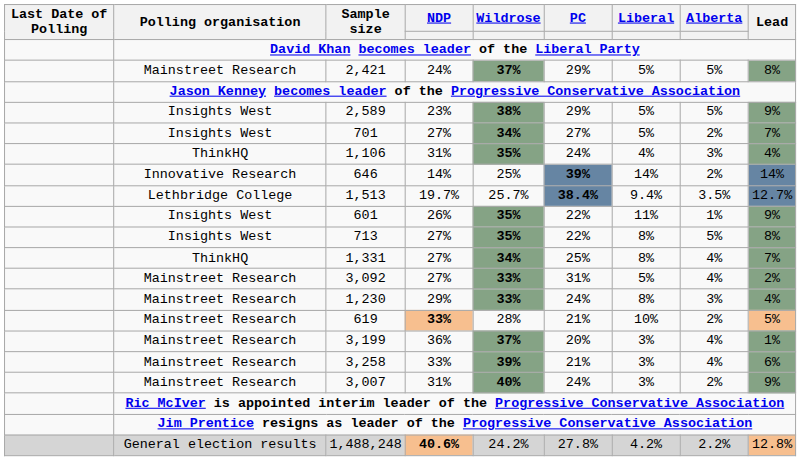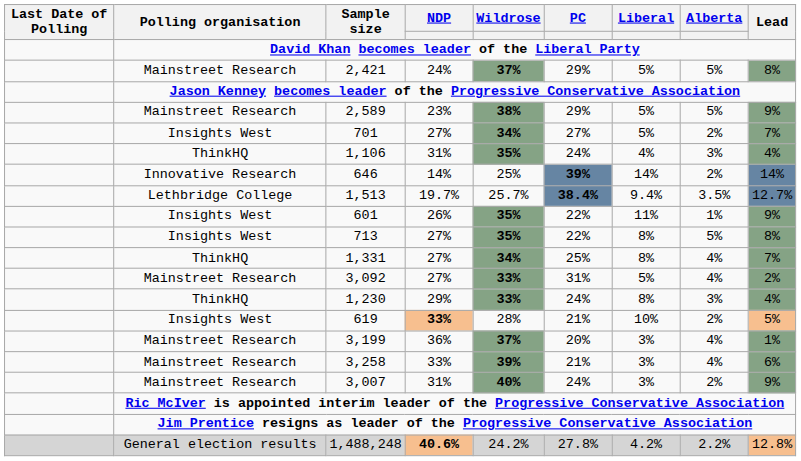(220, 112) Insights West -> (220, 112) Mainstreet Research
(220, 299) Mainstreet Research -> (220, 299) ThinkHQ
(220, 320) Mainstreet Research -> (220, 320) Insights West
